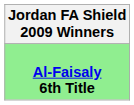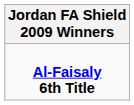(67, 80) lightgreen background -> (67, 80) no background
